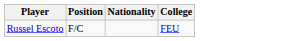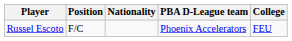+ column: (204, 12)
